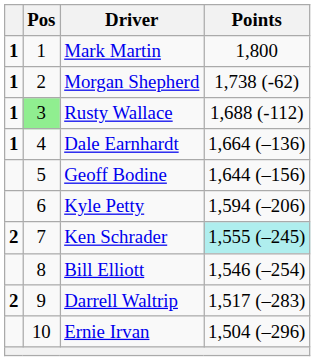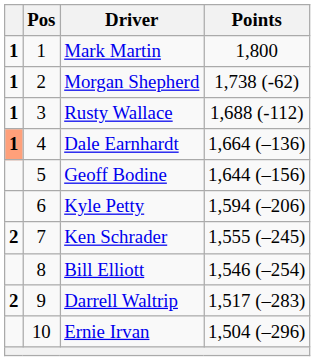(41, 113) lightgreen background -> (41, 113) no background
(14, 144) no background -> (14, 144) lightsalmon background
(257, 237) paleturquoise background -> (257, 237) no background
